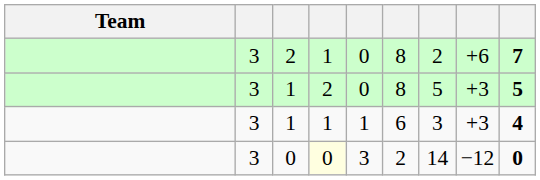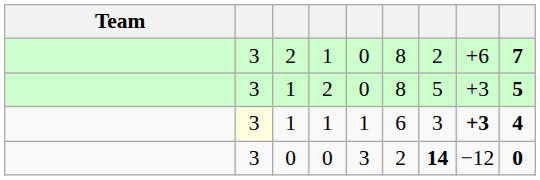(254, 123) no background -> (254, 123) lightyellow background
(477, 123) normal -> (477, 123) bold
(327, 157) lightyellow background -> (327, 157) no background
(437, 157) normal -> (437, 157) bold
